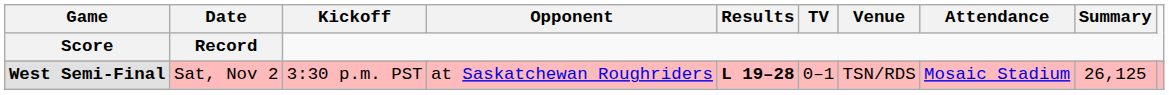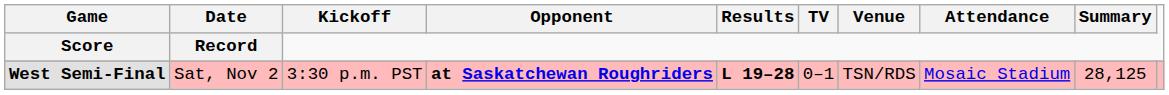(572, 75) normal -> (572, 75) bold
(1115, 75) 26,125 -> (1115, 75) 28,125
